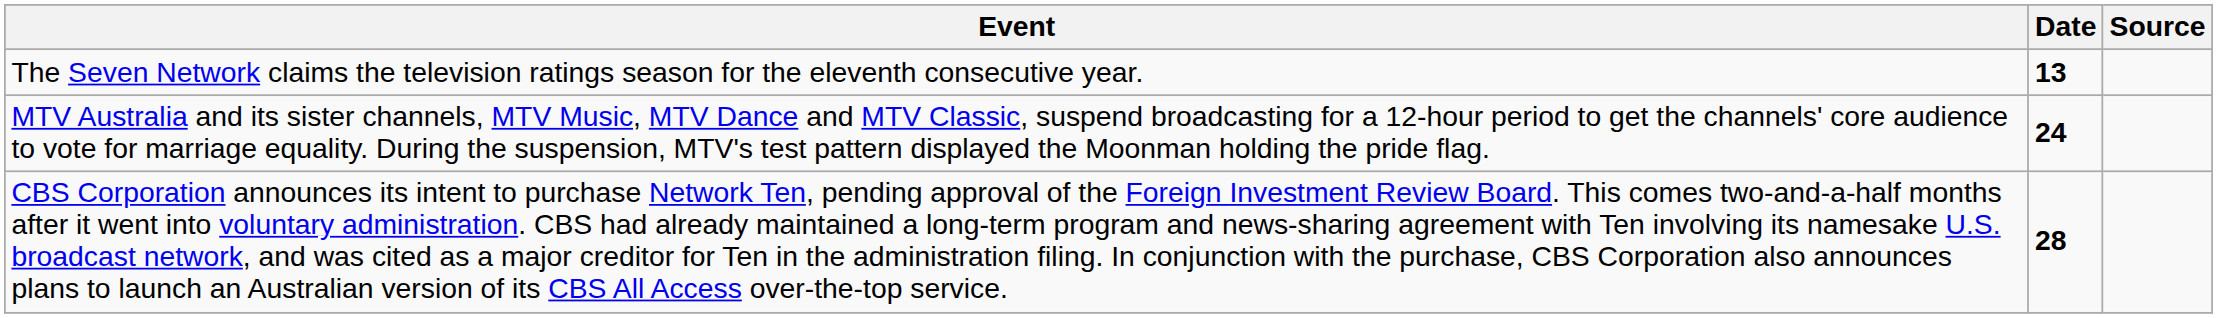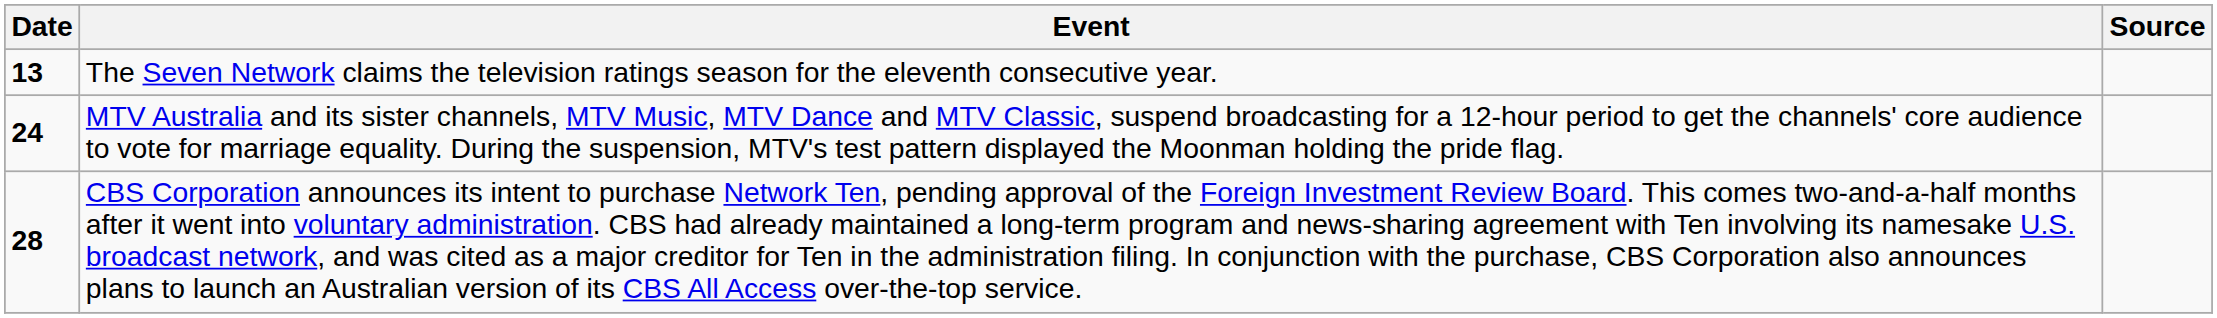columns swapped: (2066, 26) <-> (1017, 26)
